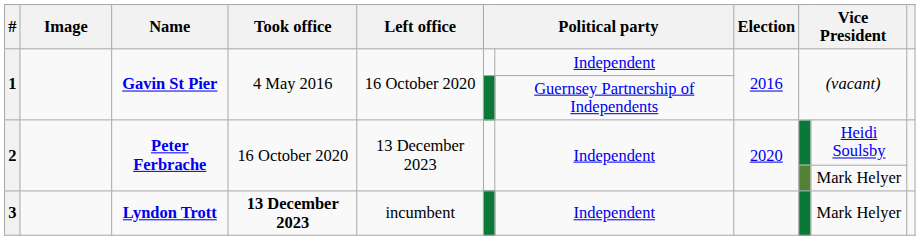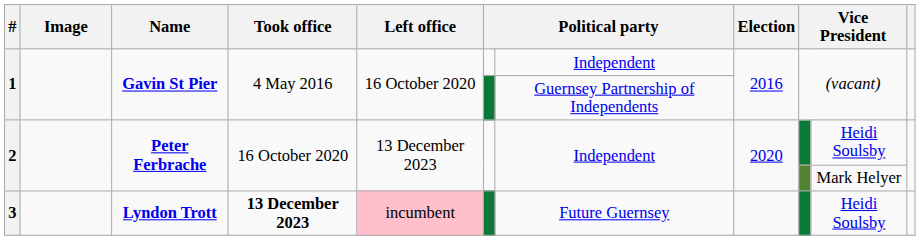(420, 213) no background -> (420, 213) pink background
(614, 213) Independent -> (614, 213) Future Guernsey
(859, 213) Mark Helyer -> (859, 213) Heidi Soulsby
